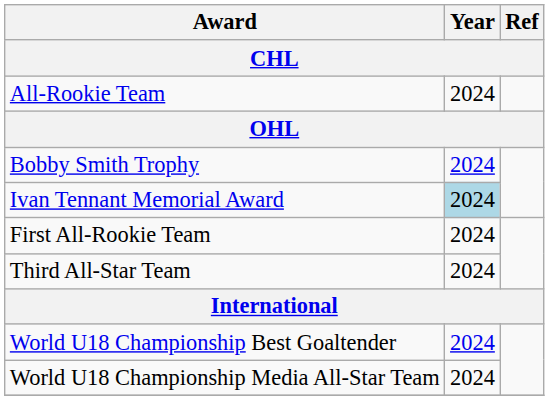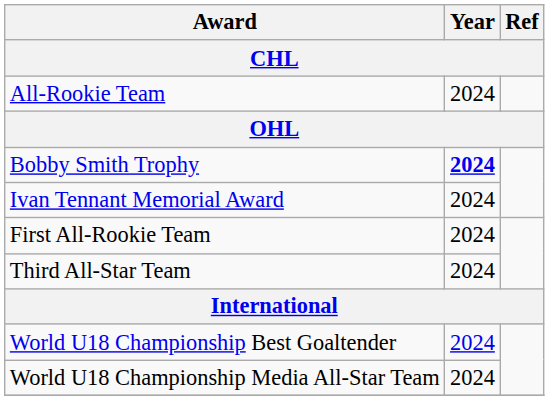(472, 164) normal -> (472, 164) bold
(472, 199) lightblue background -> (472, 199) no background
